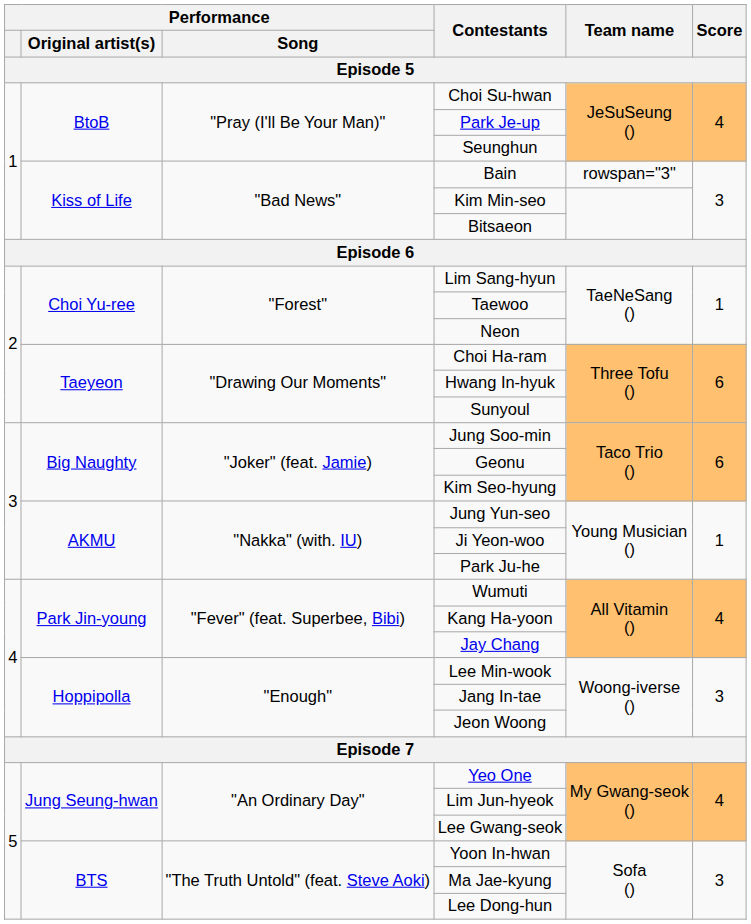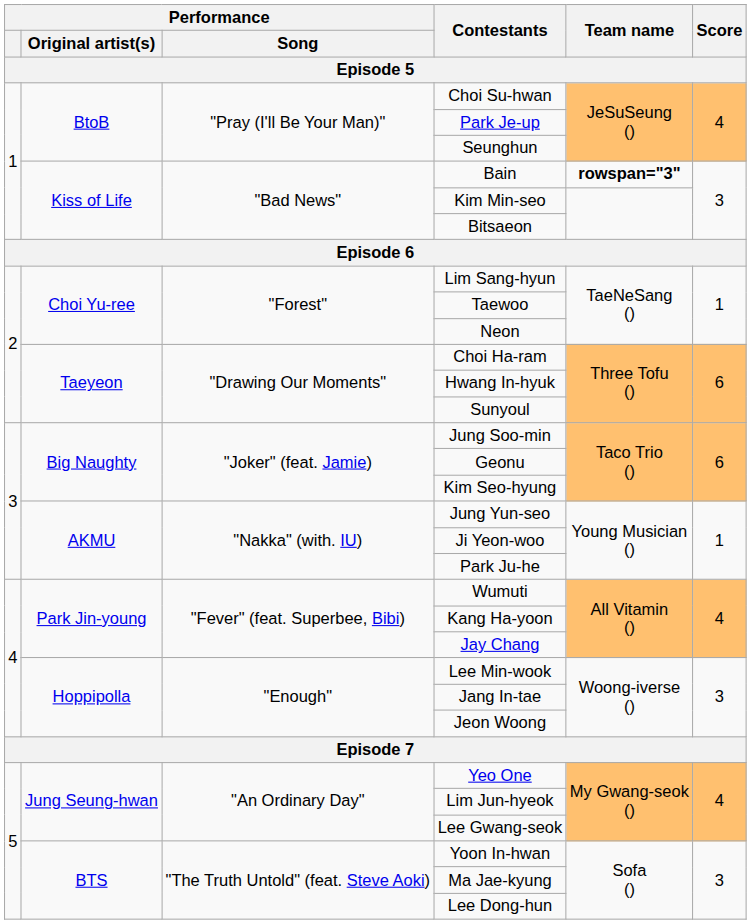(629, 174) normal -> (629, 174) bold
